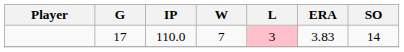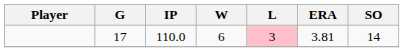(221, 36) 7 -> (221, 36) 6
(323, 36) 3.83 -> (323, 36) 3.81
